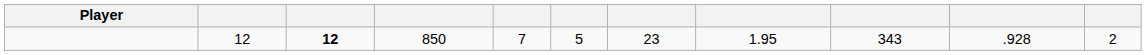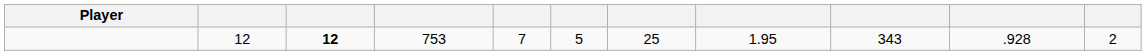(434, 38) 850 -> (434, 38) 753
(651, 38) 23 -> (651, 38) 25
